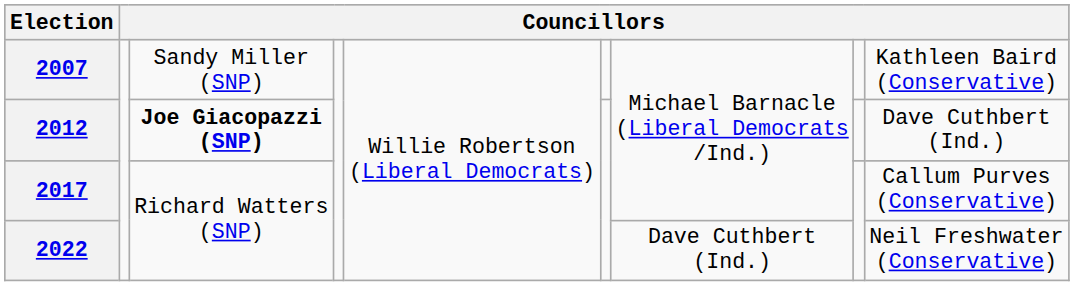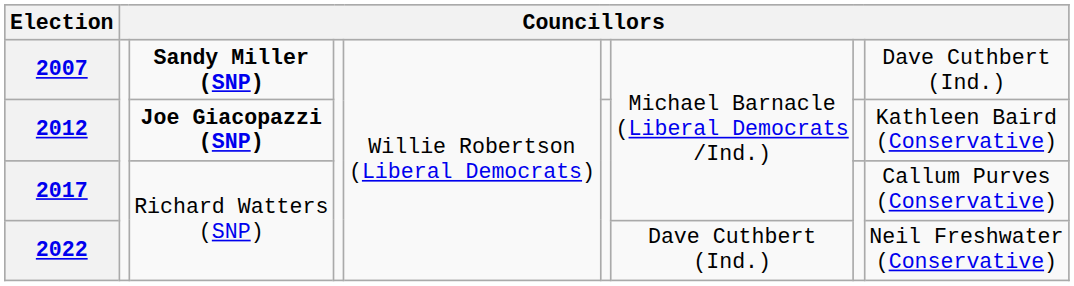(231, 70) normal -> (231, 70) bold
(966, 70) Kathleen Baird (Conservative) -> (966, 70) Dave Cuthbert (Ind.)
(966, 130) Dave Cuthbert (Ind.) -> (966, 130) Kathleen Baird (Conservative)
